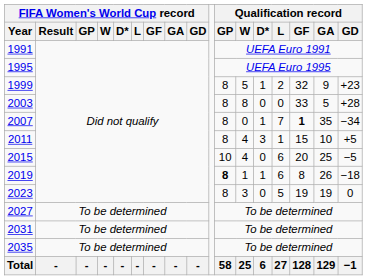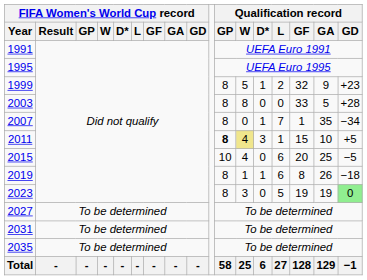(302, 121) bold -> (302, 121) normal
(225, 139) normal -> (225, 139) bold
(245, 139) no background -> (245, 139) khaki background
(225, 175) bold -> (225, 175) normal
(350, 193) no background -> (350, 193) lightgreen background
